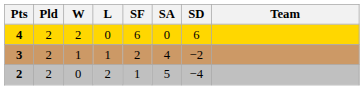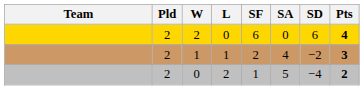columns swapped: (285, 14) <-> (19, 14)
